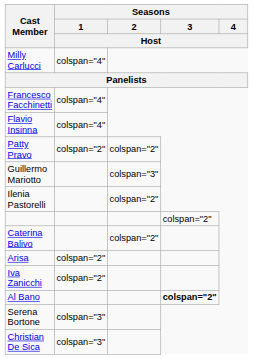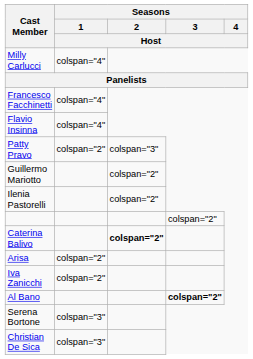(134, 150) colspan="2" -> (134, 150) colspan="3"
(134, 175) colspan="3" -> (134, 175) colspan="2"
(134, 239) normal -> (137, 239) bold
